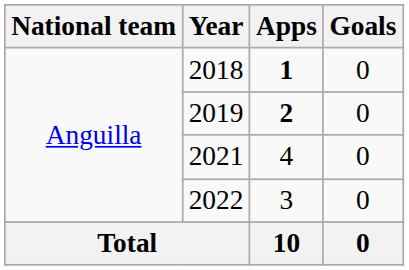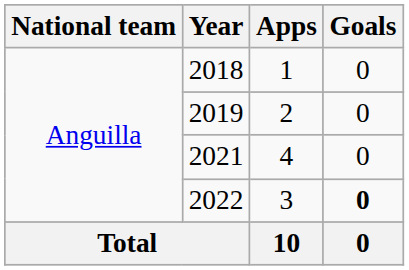(286, 69) bold -> (286, 69) normal
(286, 112) bold -> (286, 112) normal
(363, 199) normal -> (363, 199) bold
